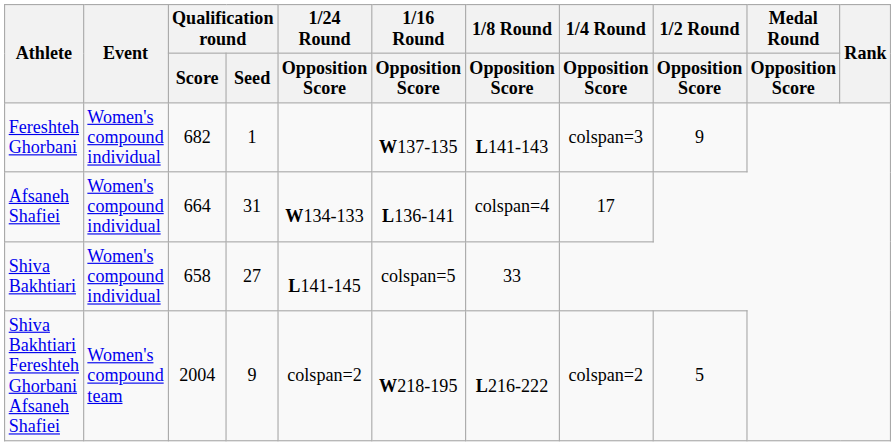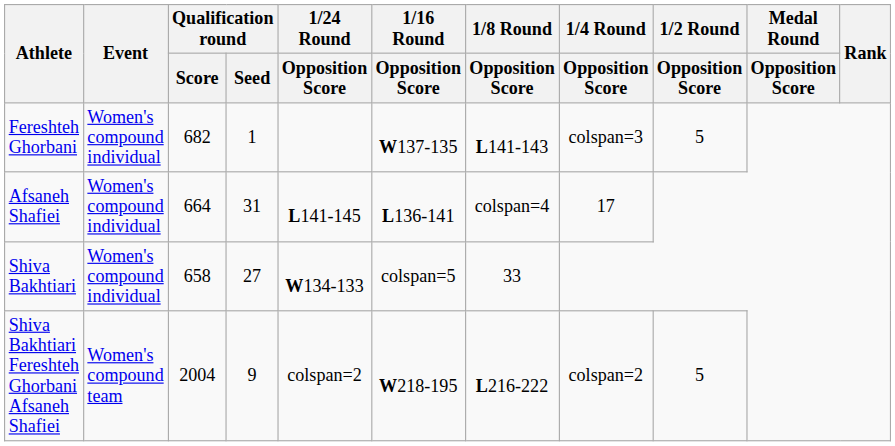(700, 137) 9 -> (700, 137) 5
(325, 216) W134-133 -> (325, 216) L141-145
(325, 286) L141-145 -> (325, 286) W134-133
